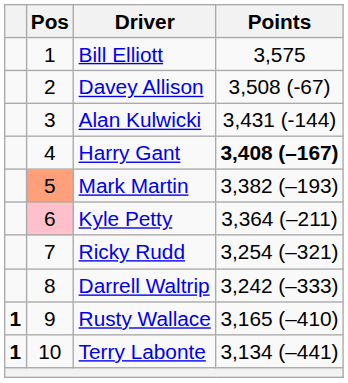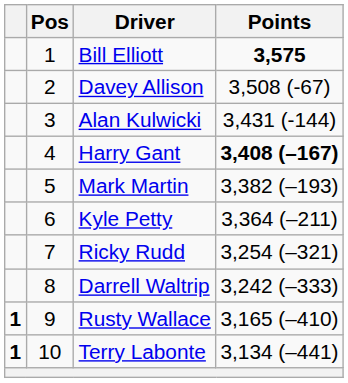(280, 54) normal -> (280, 54) bold
(50, 186) lightsalmon background -> (50, 186) no background
(50, 219) pink background -> (50, 219) no background
